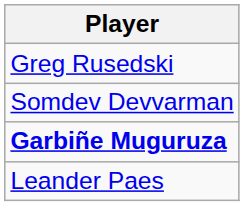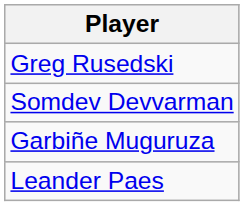(119, 141) bold -> (112, 141) normal
